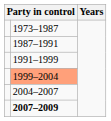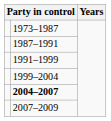(36, 76) lightsalmon background -> (36, 76) no background
(36, 92) normal -> (36, 92) bold
(36, 108) bold -> (36, 108) normal
